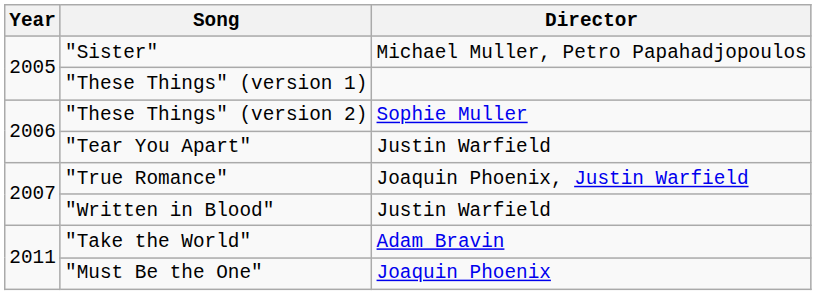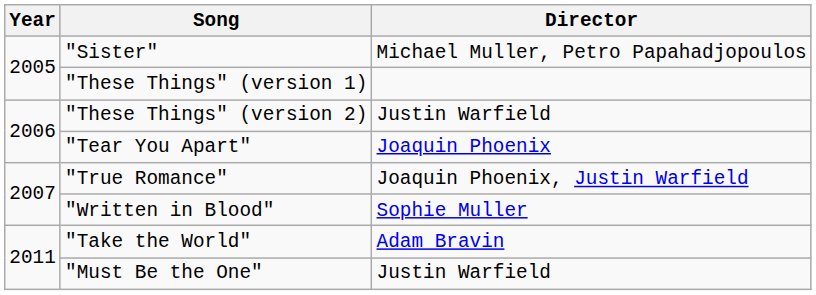(452, 115) Sophie Muller -> (464, 115) Justin Warfield
(464, 147) Justin Warfield -> (464, 147) Joaquin Phoenix
(464, 210) Justin Warfield -> (452, 210) Sophie Muller
(464, 273) Joaquin Phoenix -> (464, 273) Justin Warfield
